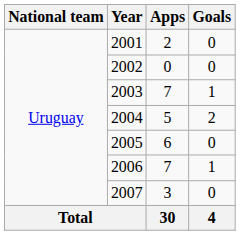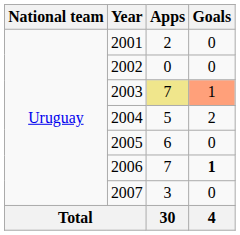(168, 92) no background -> (168, 92) khaki background
(212, 92) no background -> (212, 92) lightsalmon background
(212, 167) normal -> (212, 167) bold
